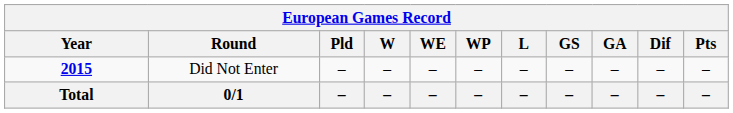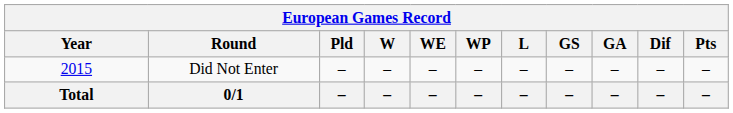(76, 69) bold -> (76, 69) normal
